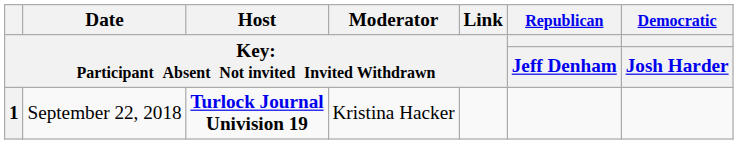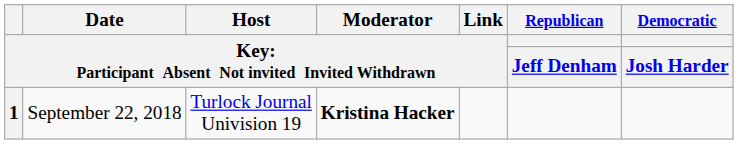(257, 113) bold -> (251, 113) normal
(394, 113) normal -> (388, 113) bold
